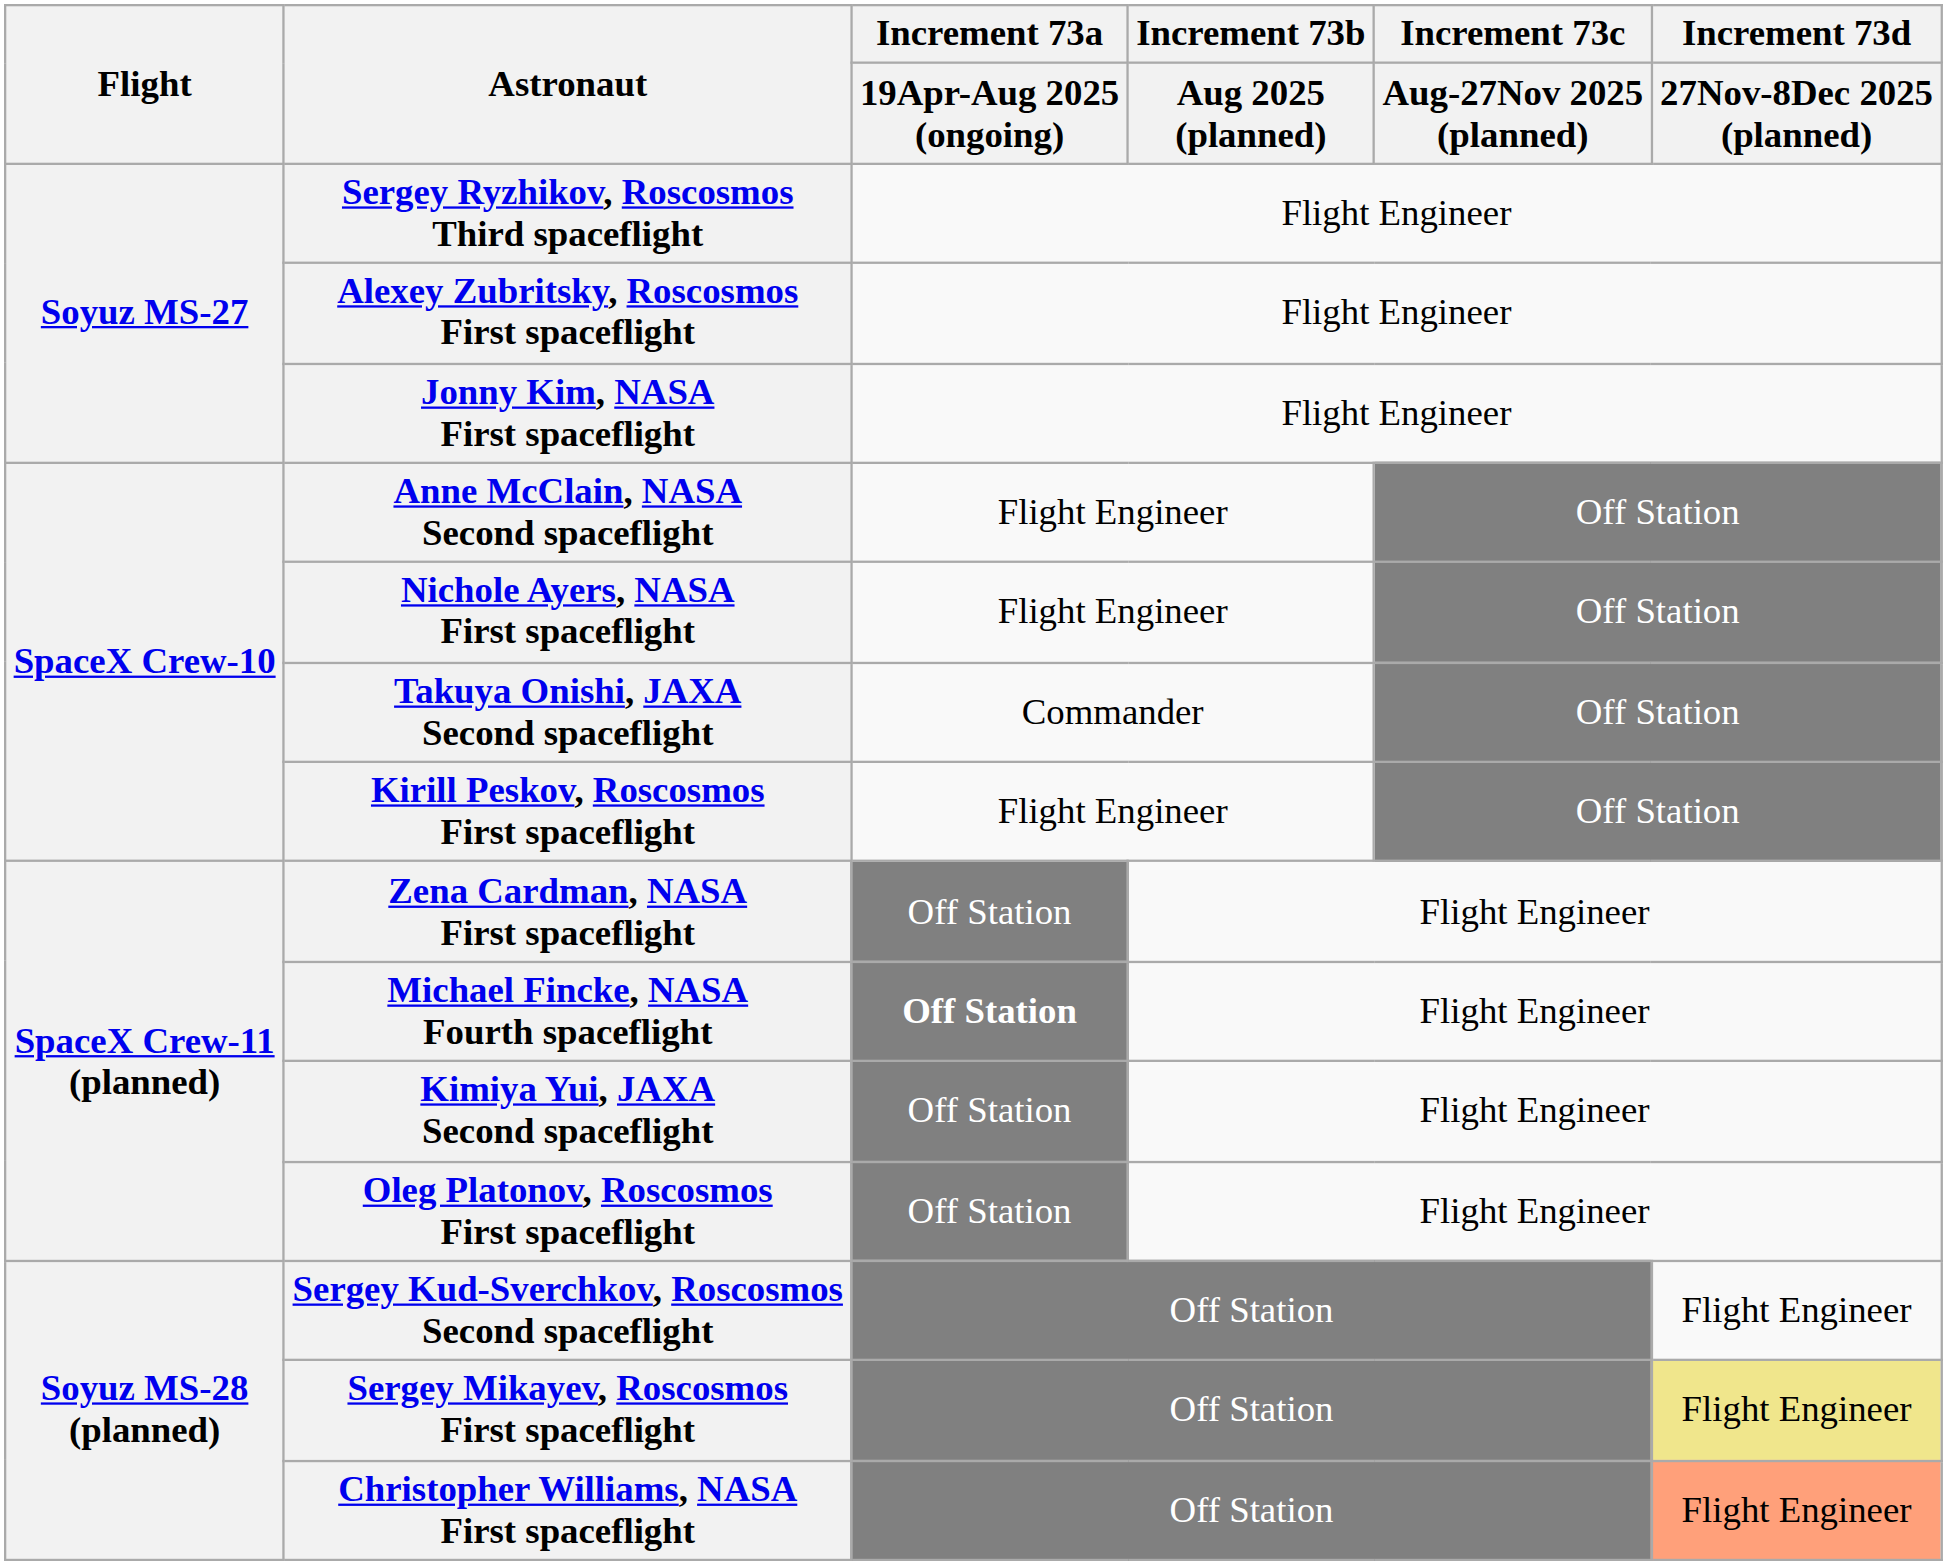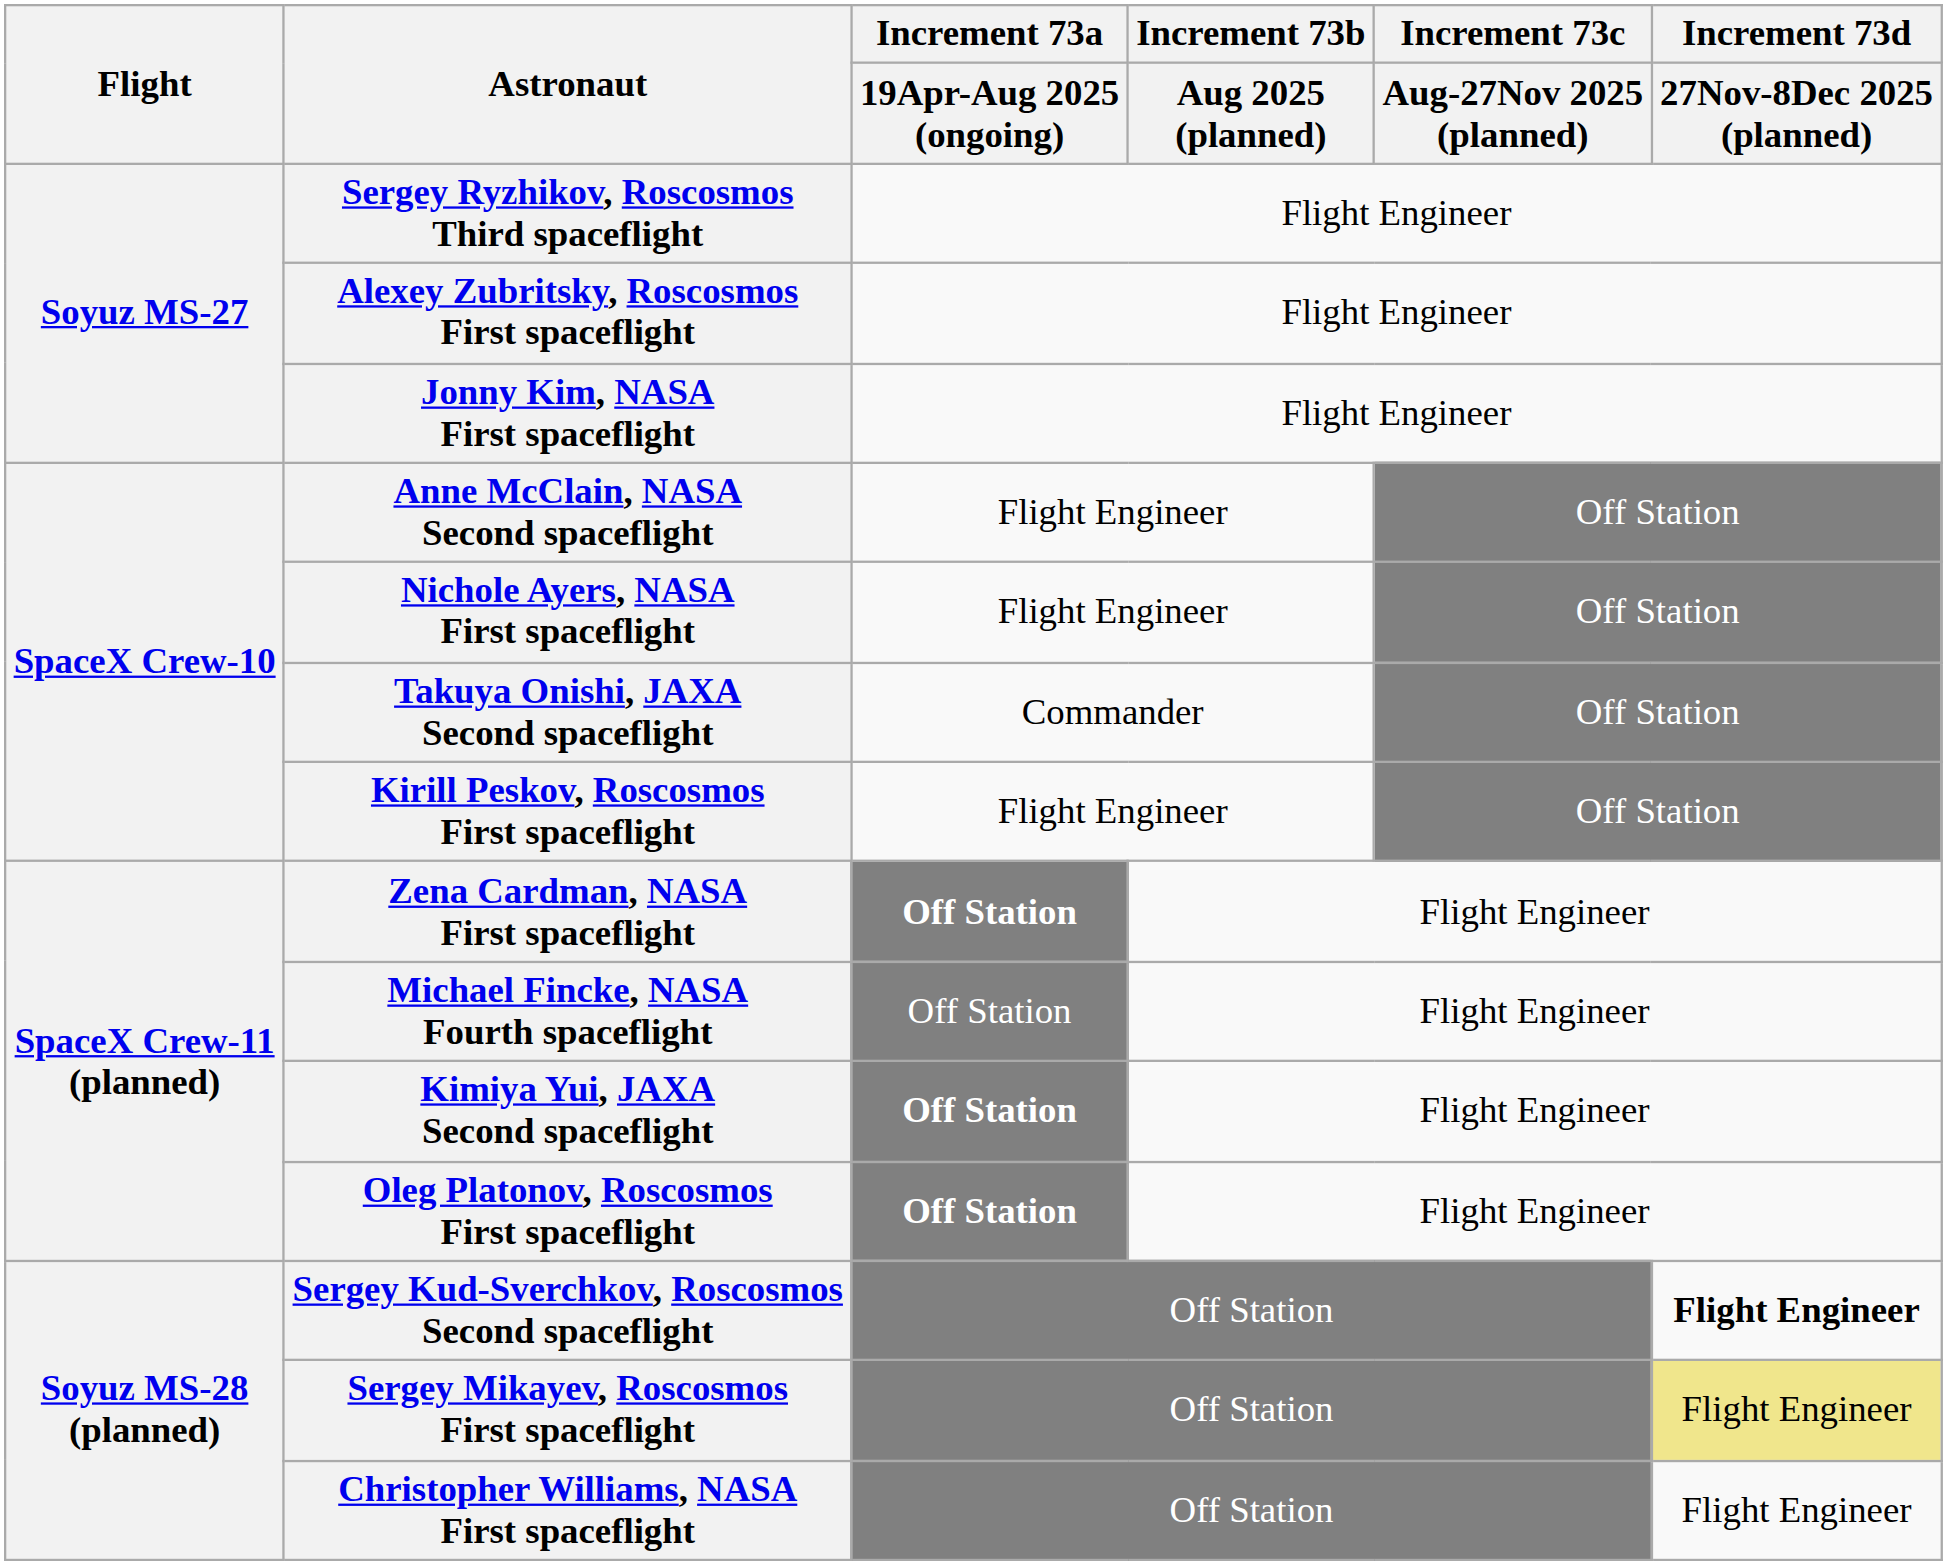(990, 910) normal -> (990, 910) bold
(990, 1010) bold -> (990, 1010) normal
(990, 1110) normal -> (990, 1110) bold
(990, 1210) normal -> (990, 1210) bold
(1797, 1309) normal -> (1797, 1309) bold
(1797, 1509) lightsalmon background -> (1797, 1509) no background
